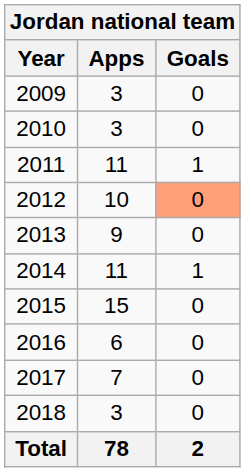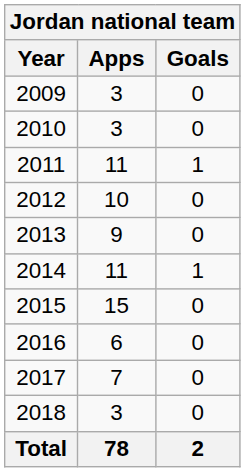(198, 199) lightsalmon background -> (198, 199) no background
